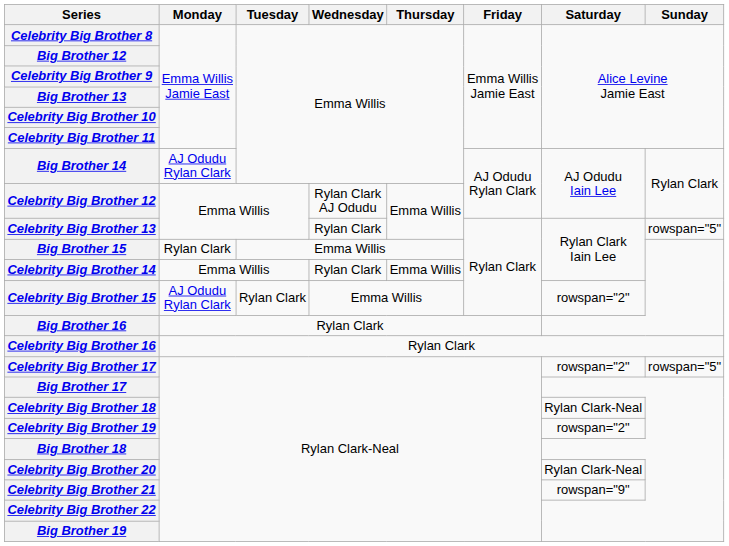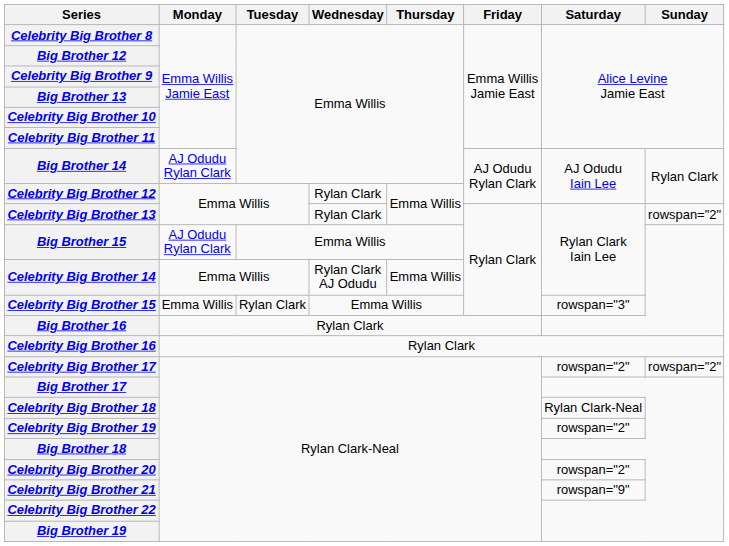(348, 201) Rylan Clark AJ Odudu -> (348, 193) Rylan Clark
(685, 228) rowspan="5" -> (685, 214) rowspan="2"
(197, 249) Rylan Clark -> (197, 242) AJ Odudu Rylan Clark
(348, 270) Rylan Clark -> (348, 277) Rylan Clark AJ Odudu
(197, 297) AJ Odudu Rylan Clark -> (197, 305) Emma Willis
(593, 297) rowspan="2" -> (593, 305) rowspan="3"
(685, 366) rowspan="5" -> (685, 366) rowspan="2"
(593, 469) Rylan Clark-Neal -> (593, 469) rowspan="2"
